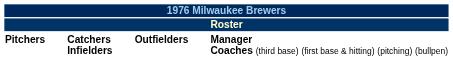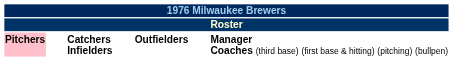(25, 39) no background -> (25, 39) pink background
